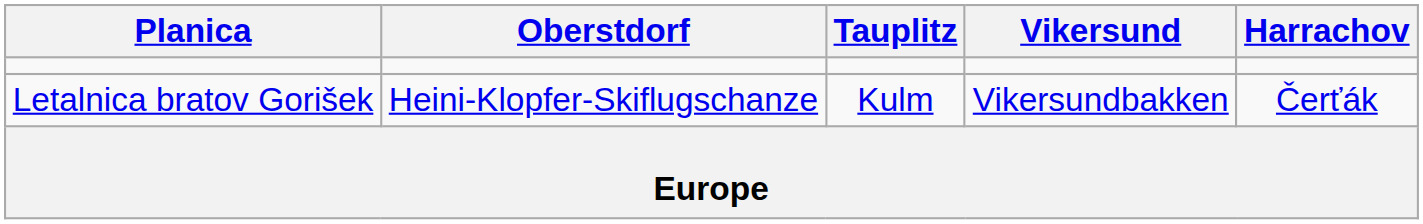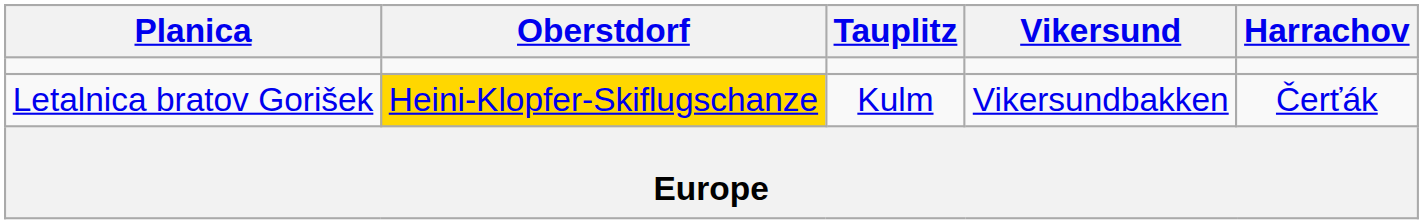(603, 99) no background -> (603, 99) gold background
